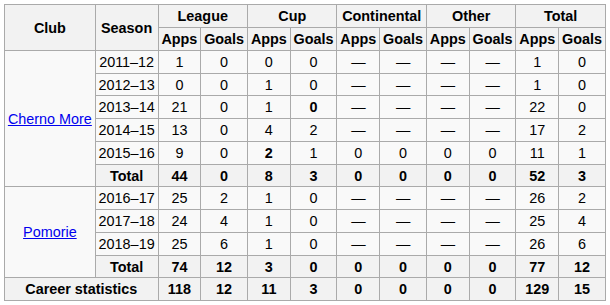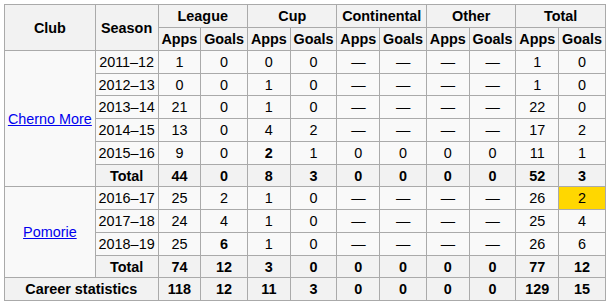(314, 107) bold -> (314, 107) normal
(582, 198) no background -> (582, 198) gold background
(224, 244) normal -> (224, 244) bold
